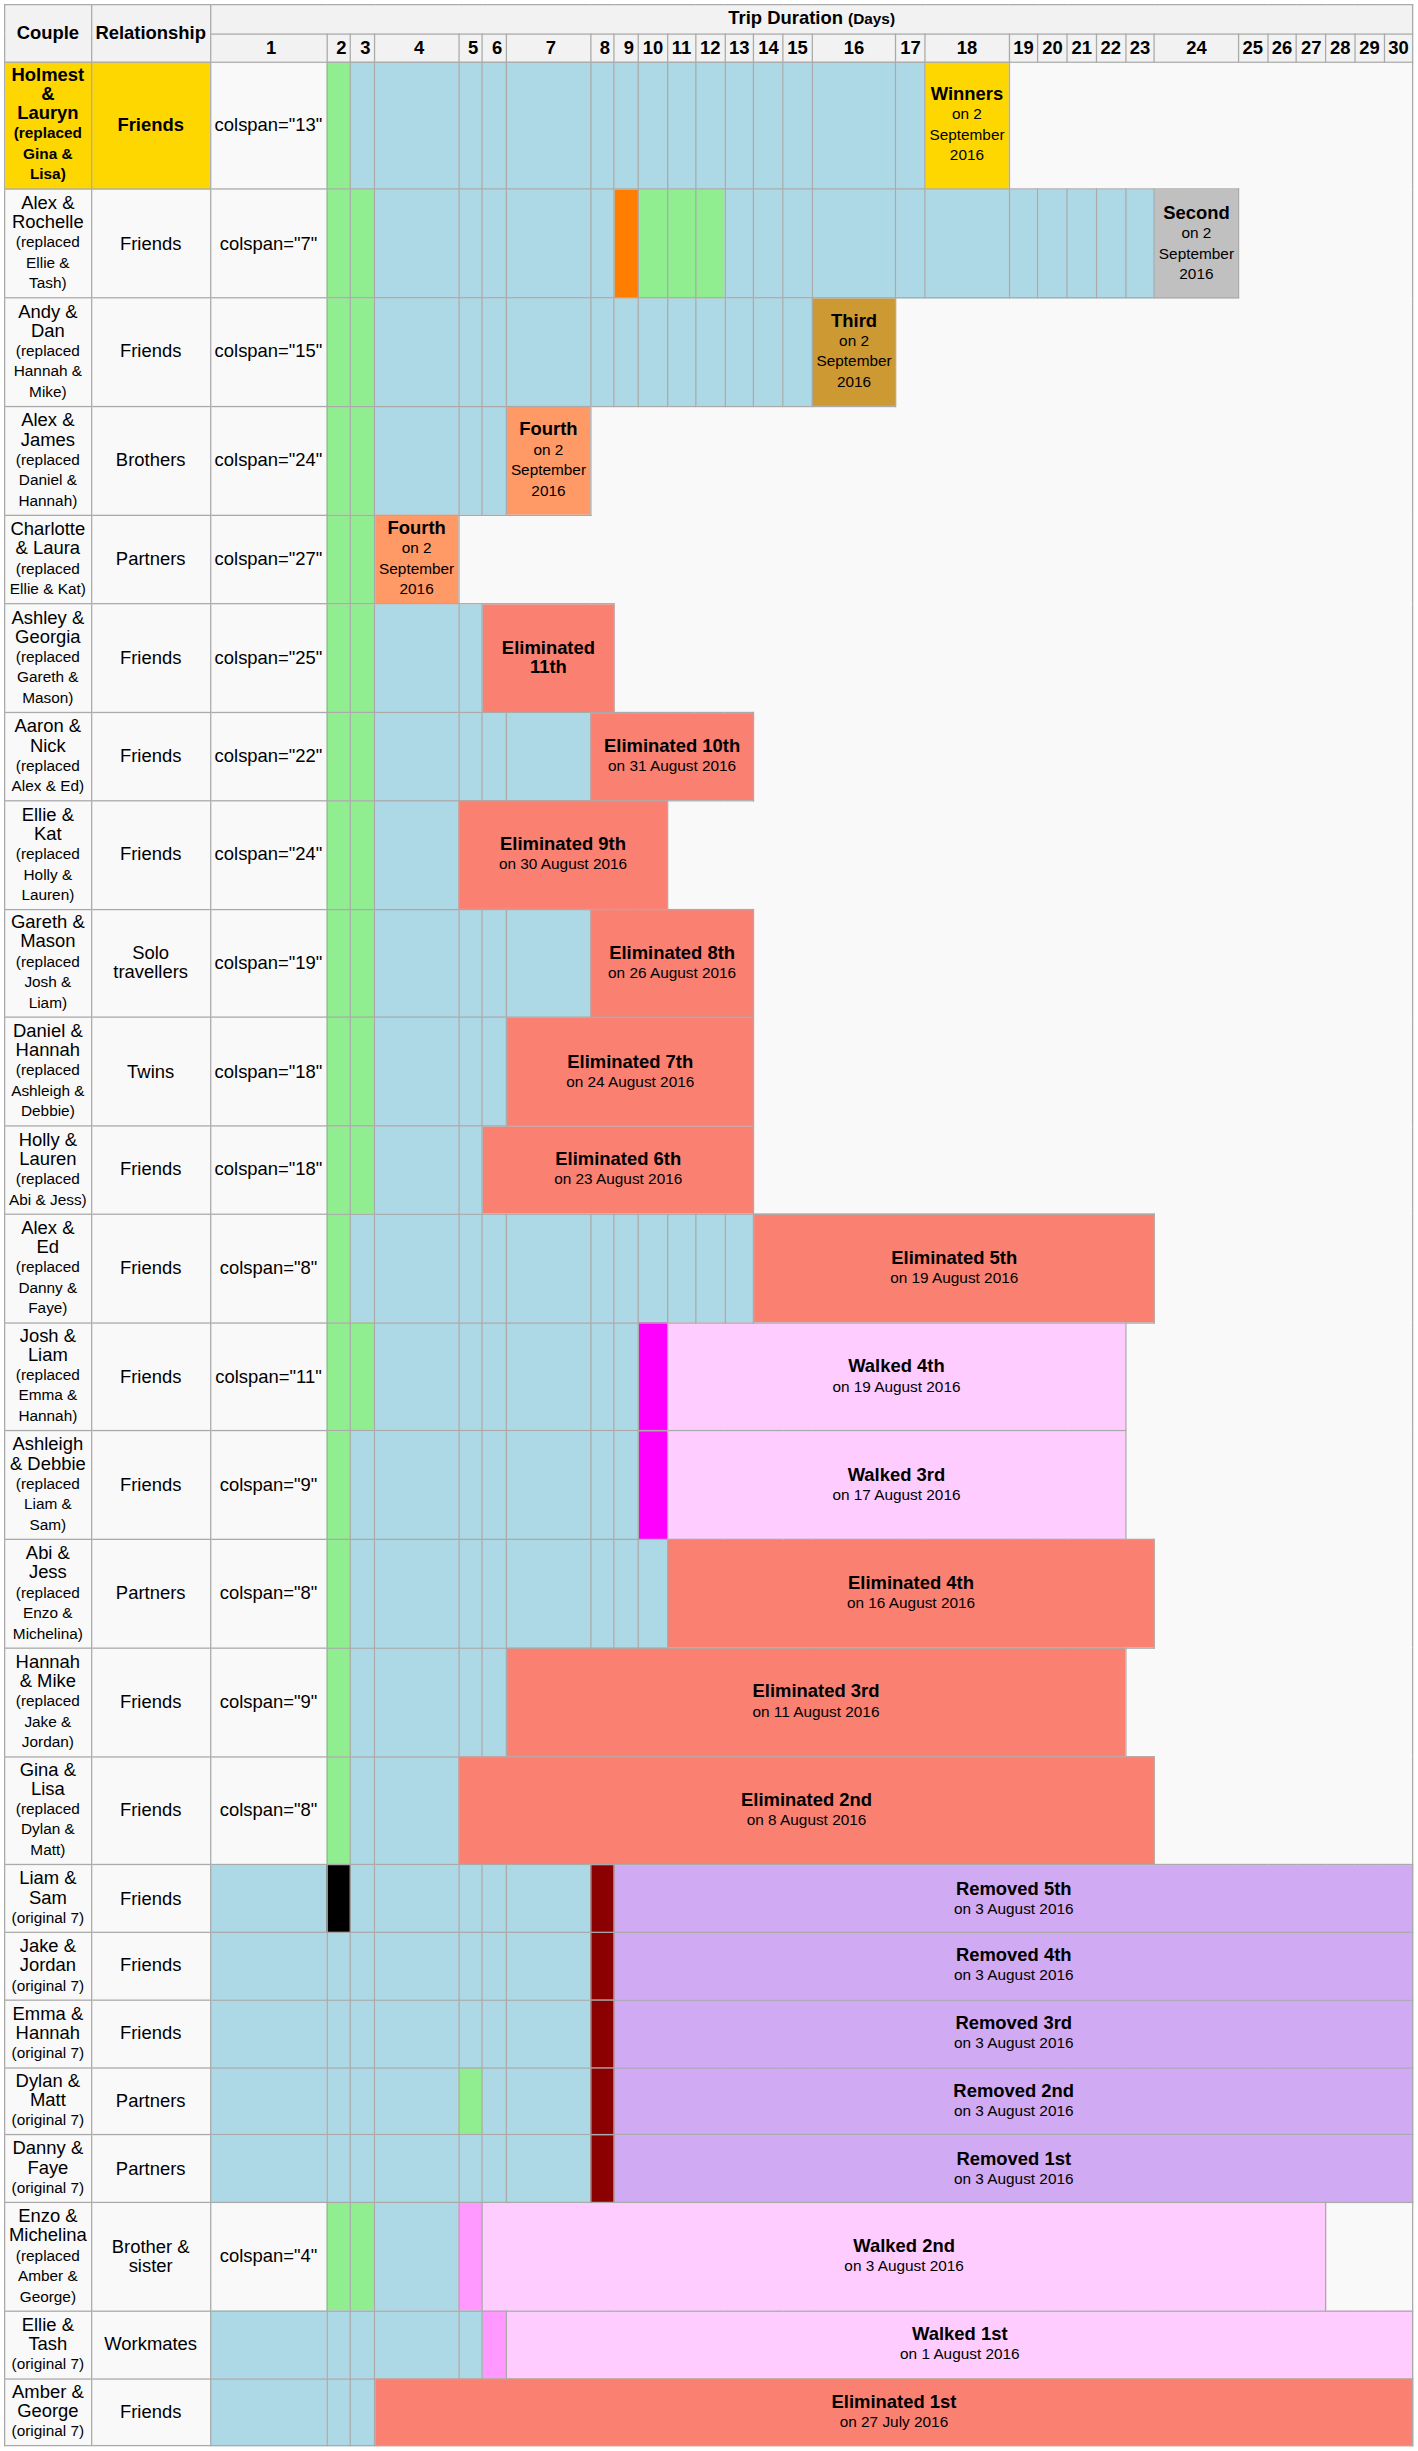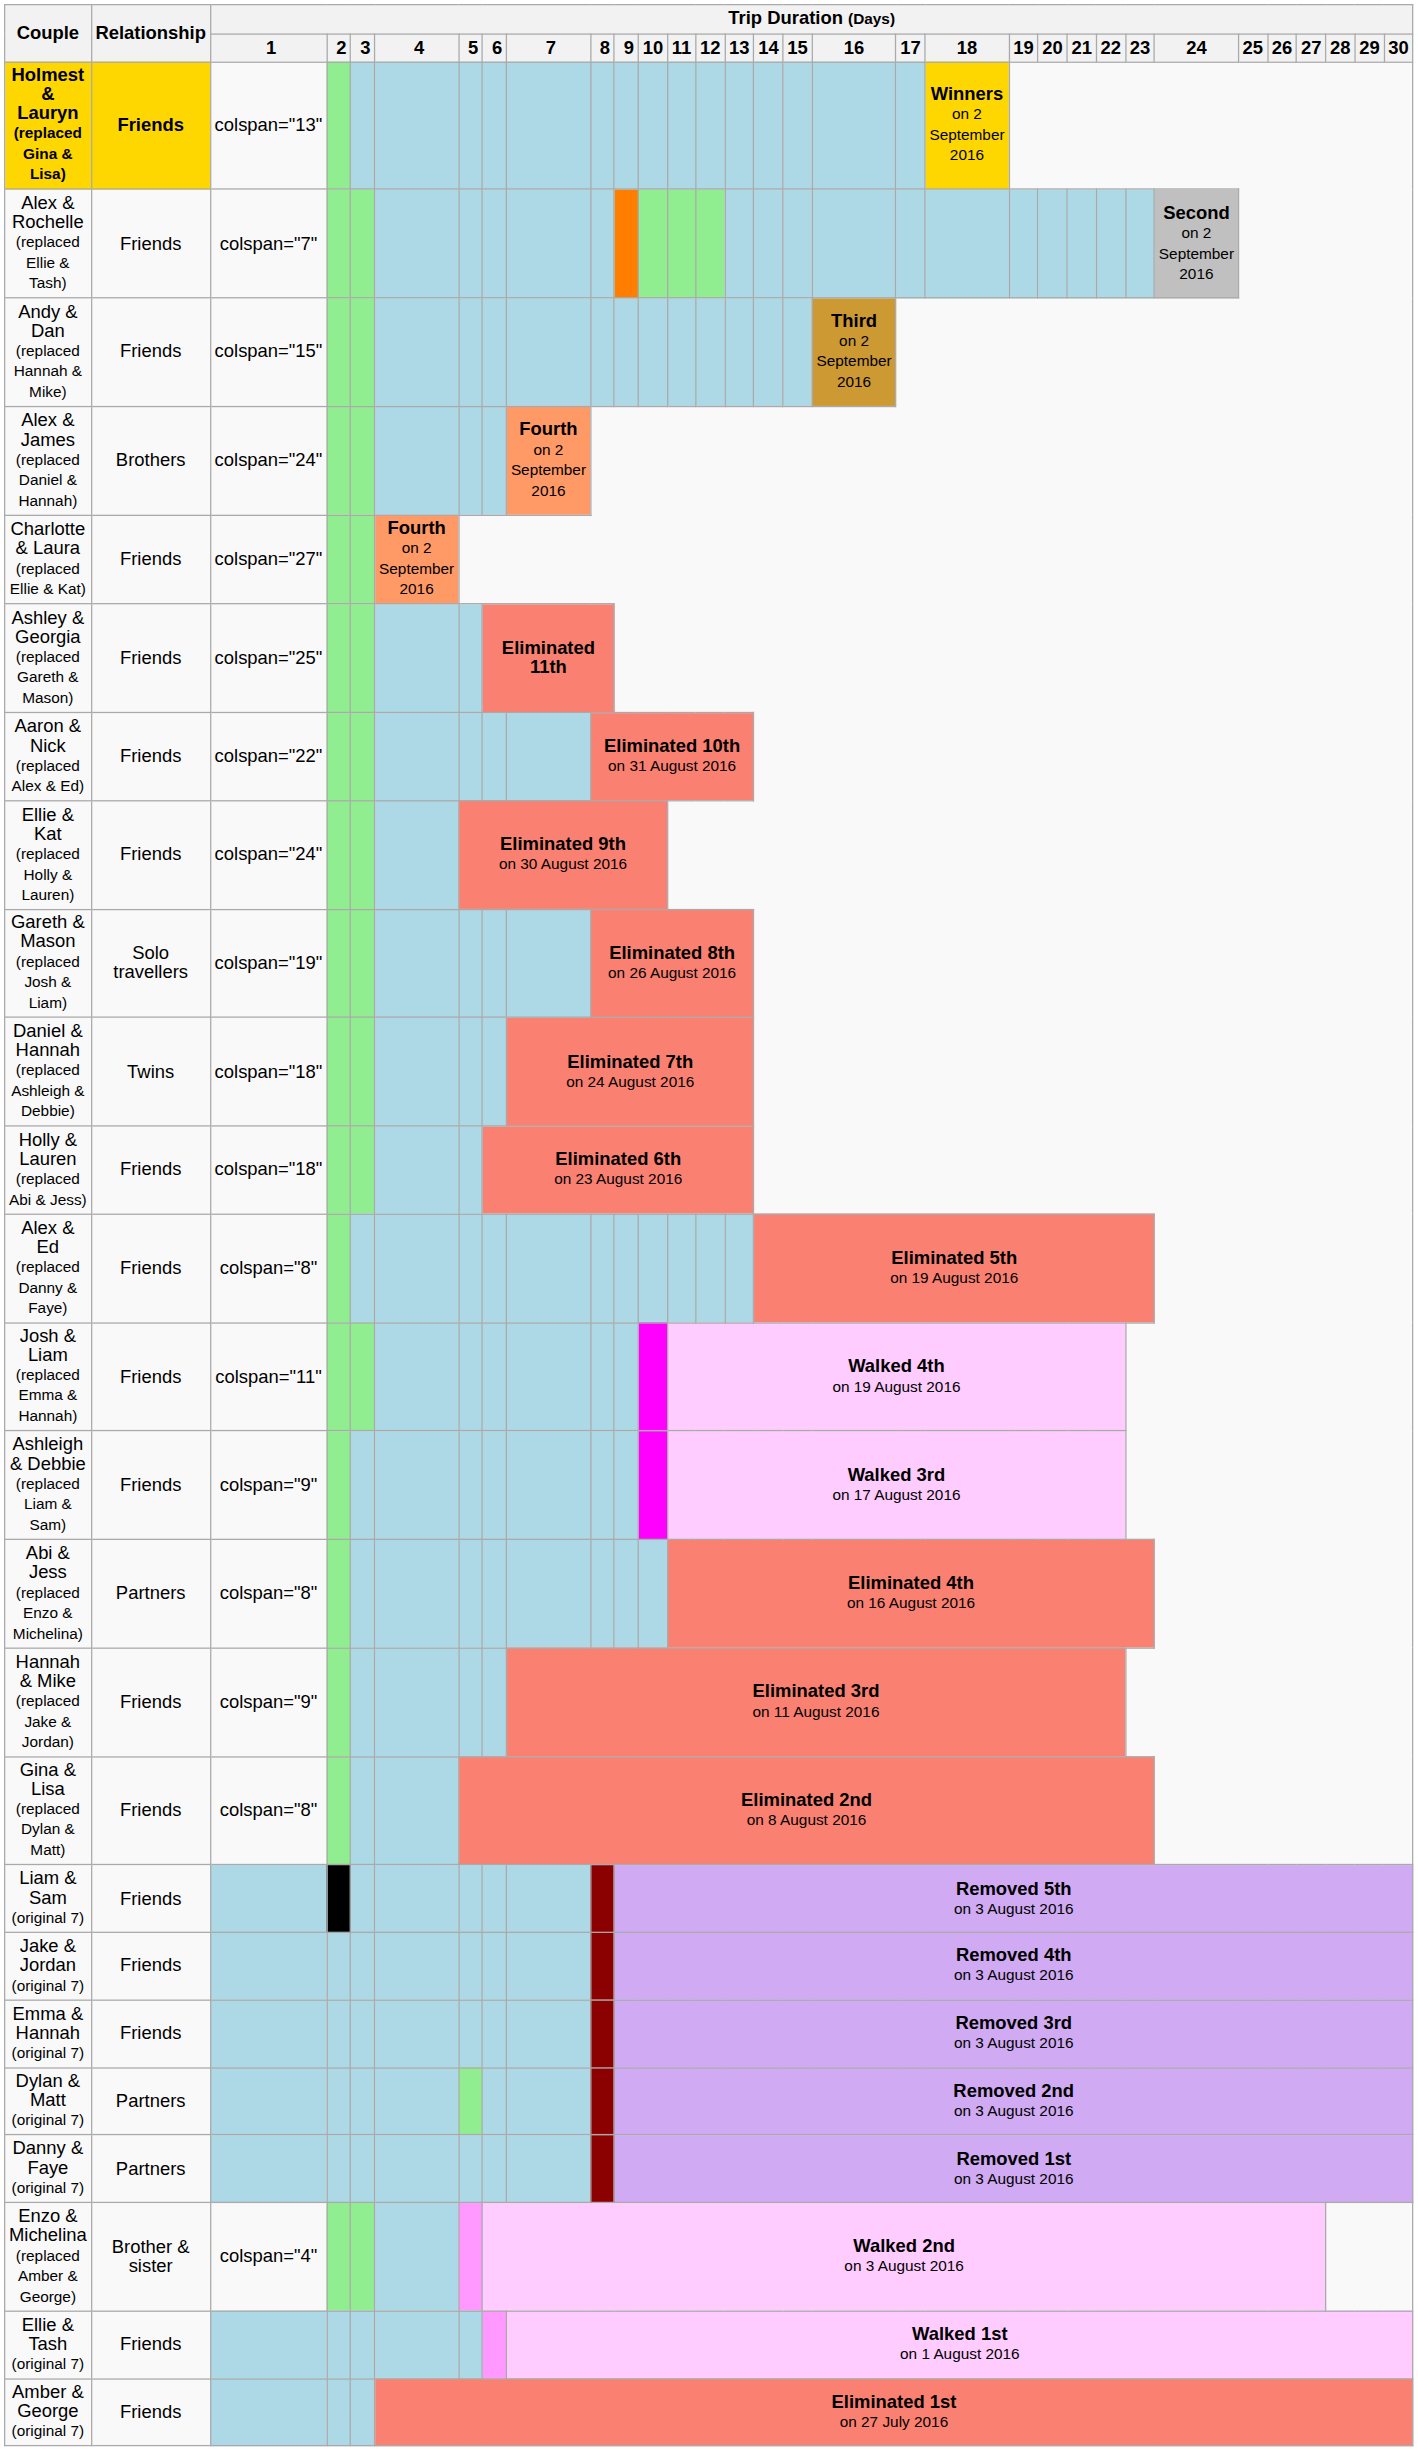(151, 559) Partners -> (151, 559) Friends
(151, 2344) Workmates -> (151, 2344) Friends
